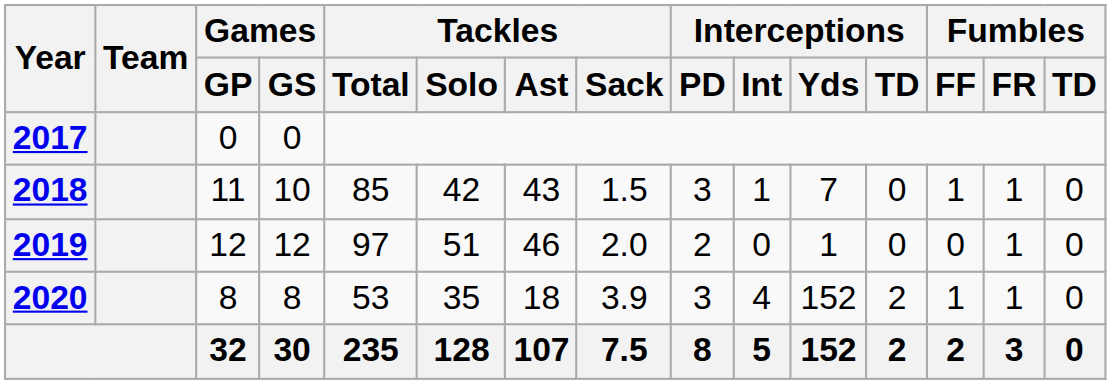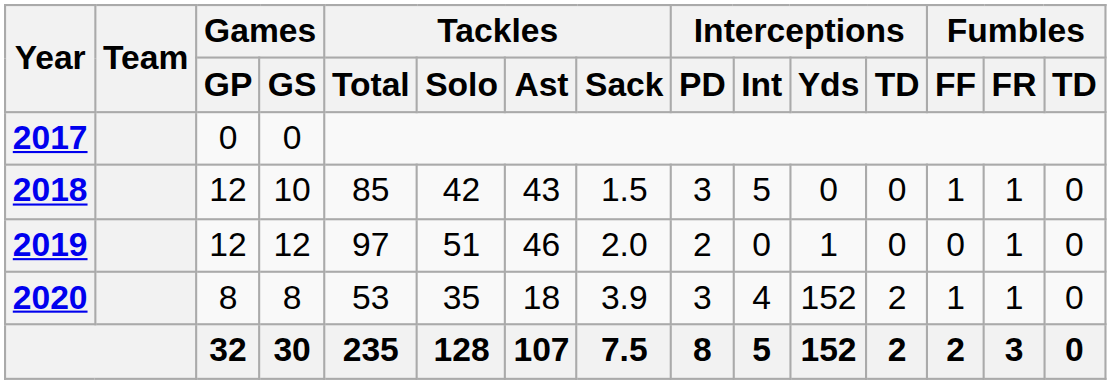(228, 191) 11 -> (228, 191) 12
(762, 191) 1 -> (762, 191) 5
(829, 191) 7 -> (829, 191) 0
